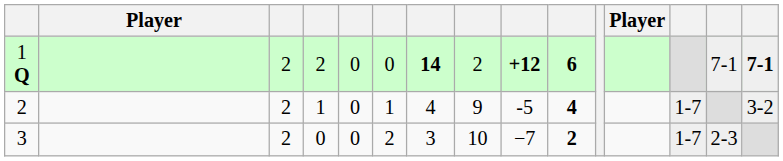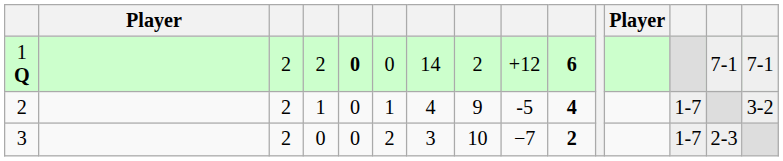(355, 63) normal -> (355, 63) bold
(430, 63) bold -> (430, 63) normal
(525, 63) bold -> (525, 63) normal
(760, 63) bold -> (760, 63) normal
